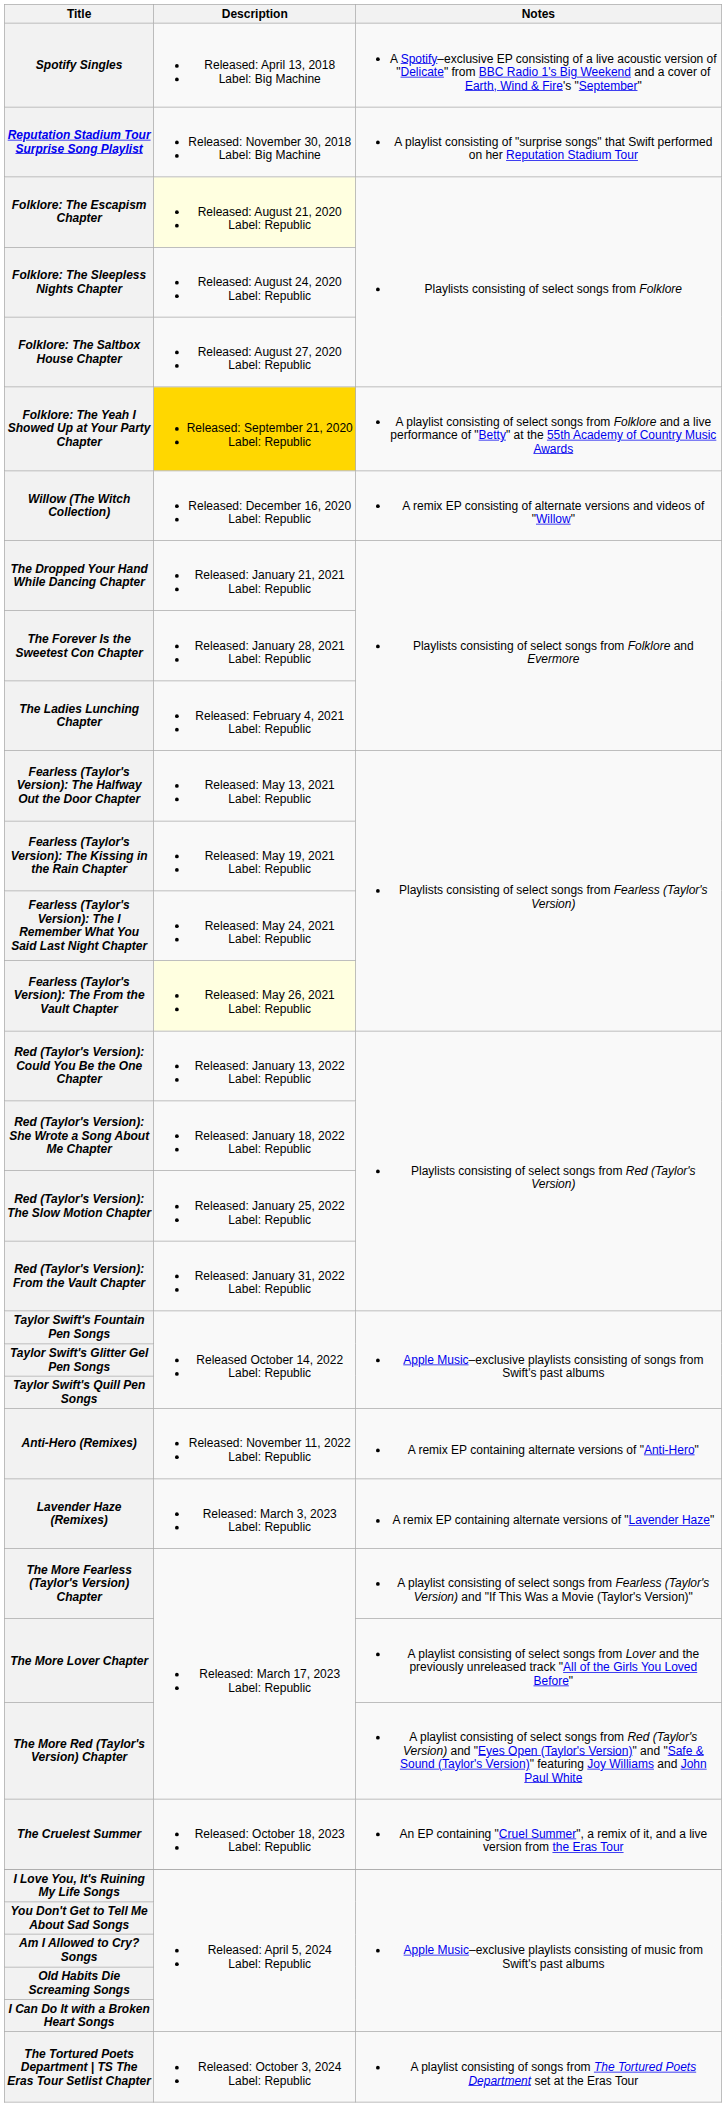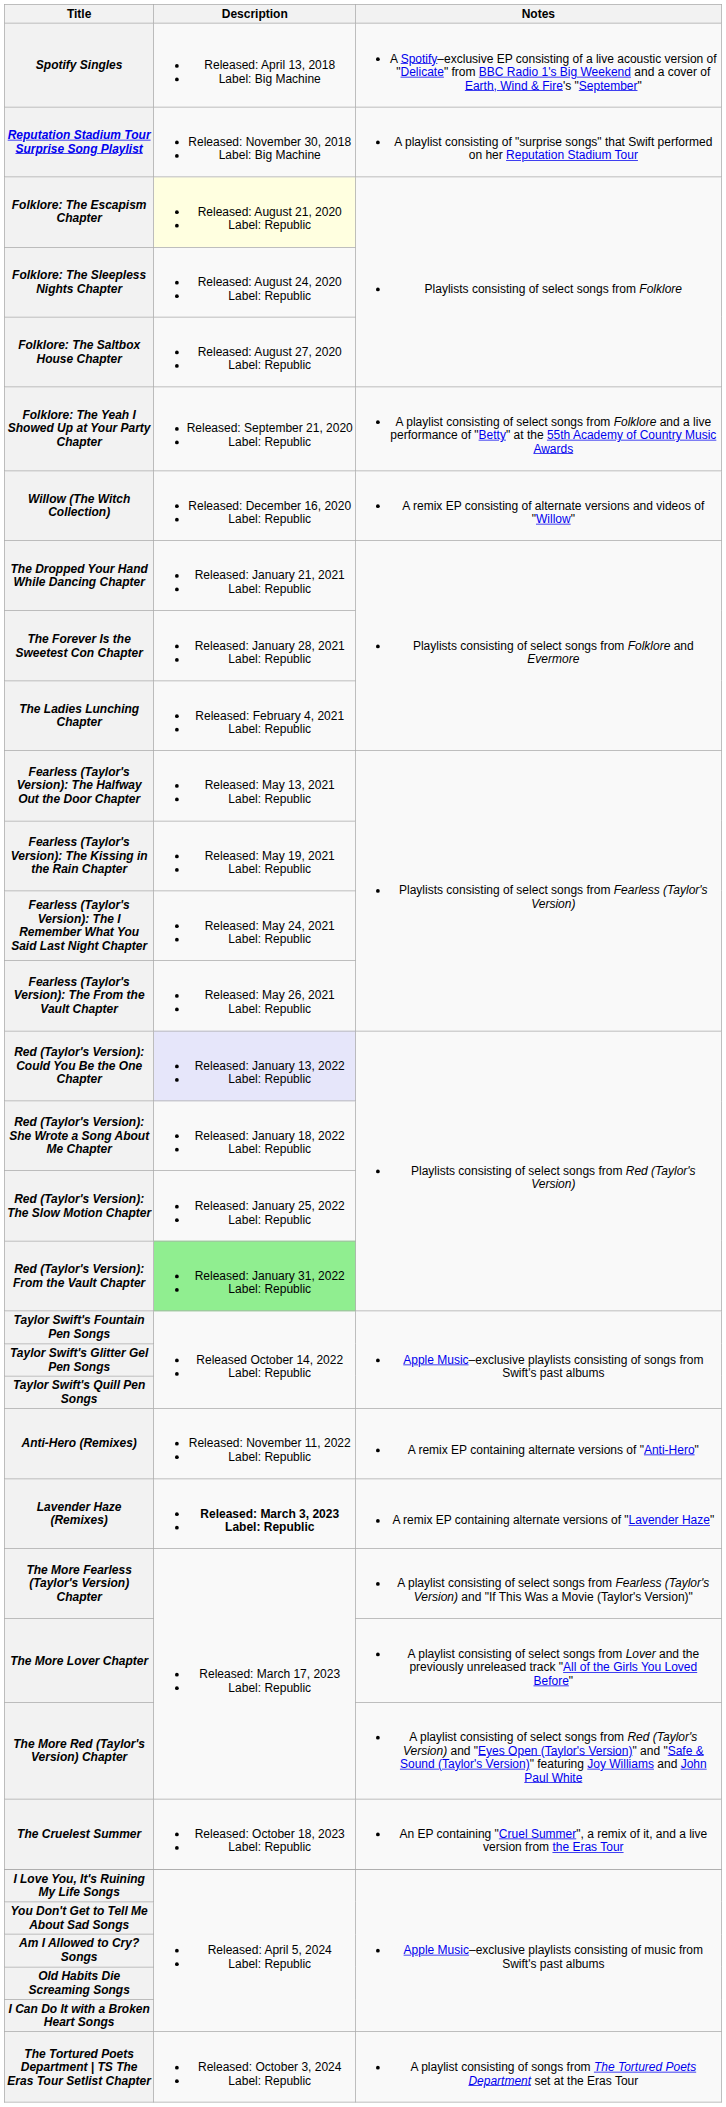(255, 436) gold background -> (255, 436) no background
(255, 1003) lightyellow background -> (255, 1003) no background
(255, 1073) no background -> (255, 1073) lavender background
(255, 1283) no background -> (255, 1283) lightgreen background
(255, 1520) normal -> (255, 1520) bold
